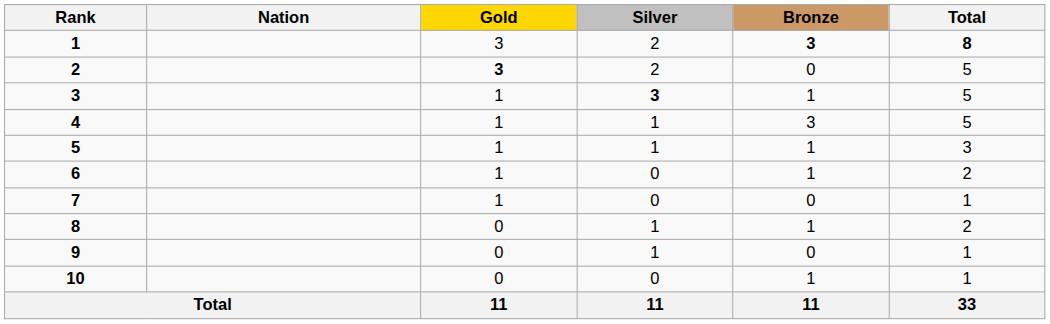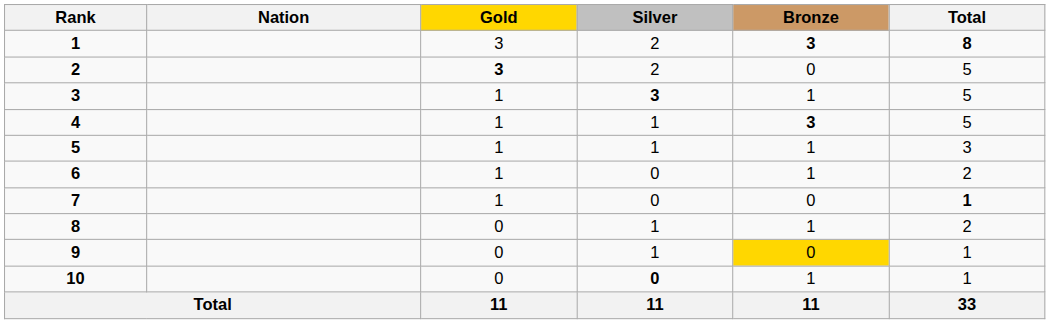(811, 122) normal -> (811, 122) bold
(967, 200) normal -> (967, 200) bold
(811, 252) no background -> (811, 252) gold background
(655, 278) normal -> (655, 278) bold
